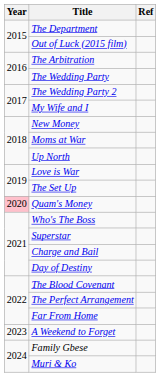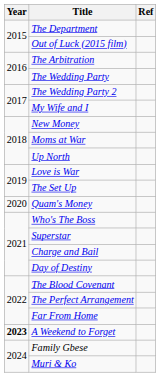(17, 204) pink background -> (17, 204) no background
(17, 332) normal -> (17, 332) bold
